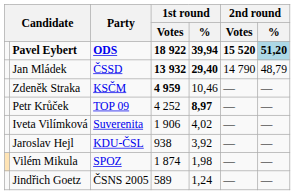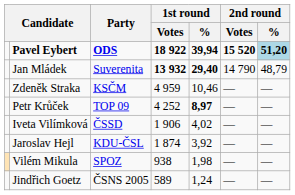(108, 69) ČSSD -> (118, 69) Suverenita
(167, 87) bold -> (167, 87) normal
(118, 124) Suverenita -> (108, 124) ČSSD
(163, 143) 938 -> (167, 143) 1 874
(167, 161) 1 874 -> (163, 161) 938
